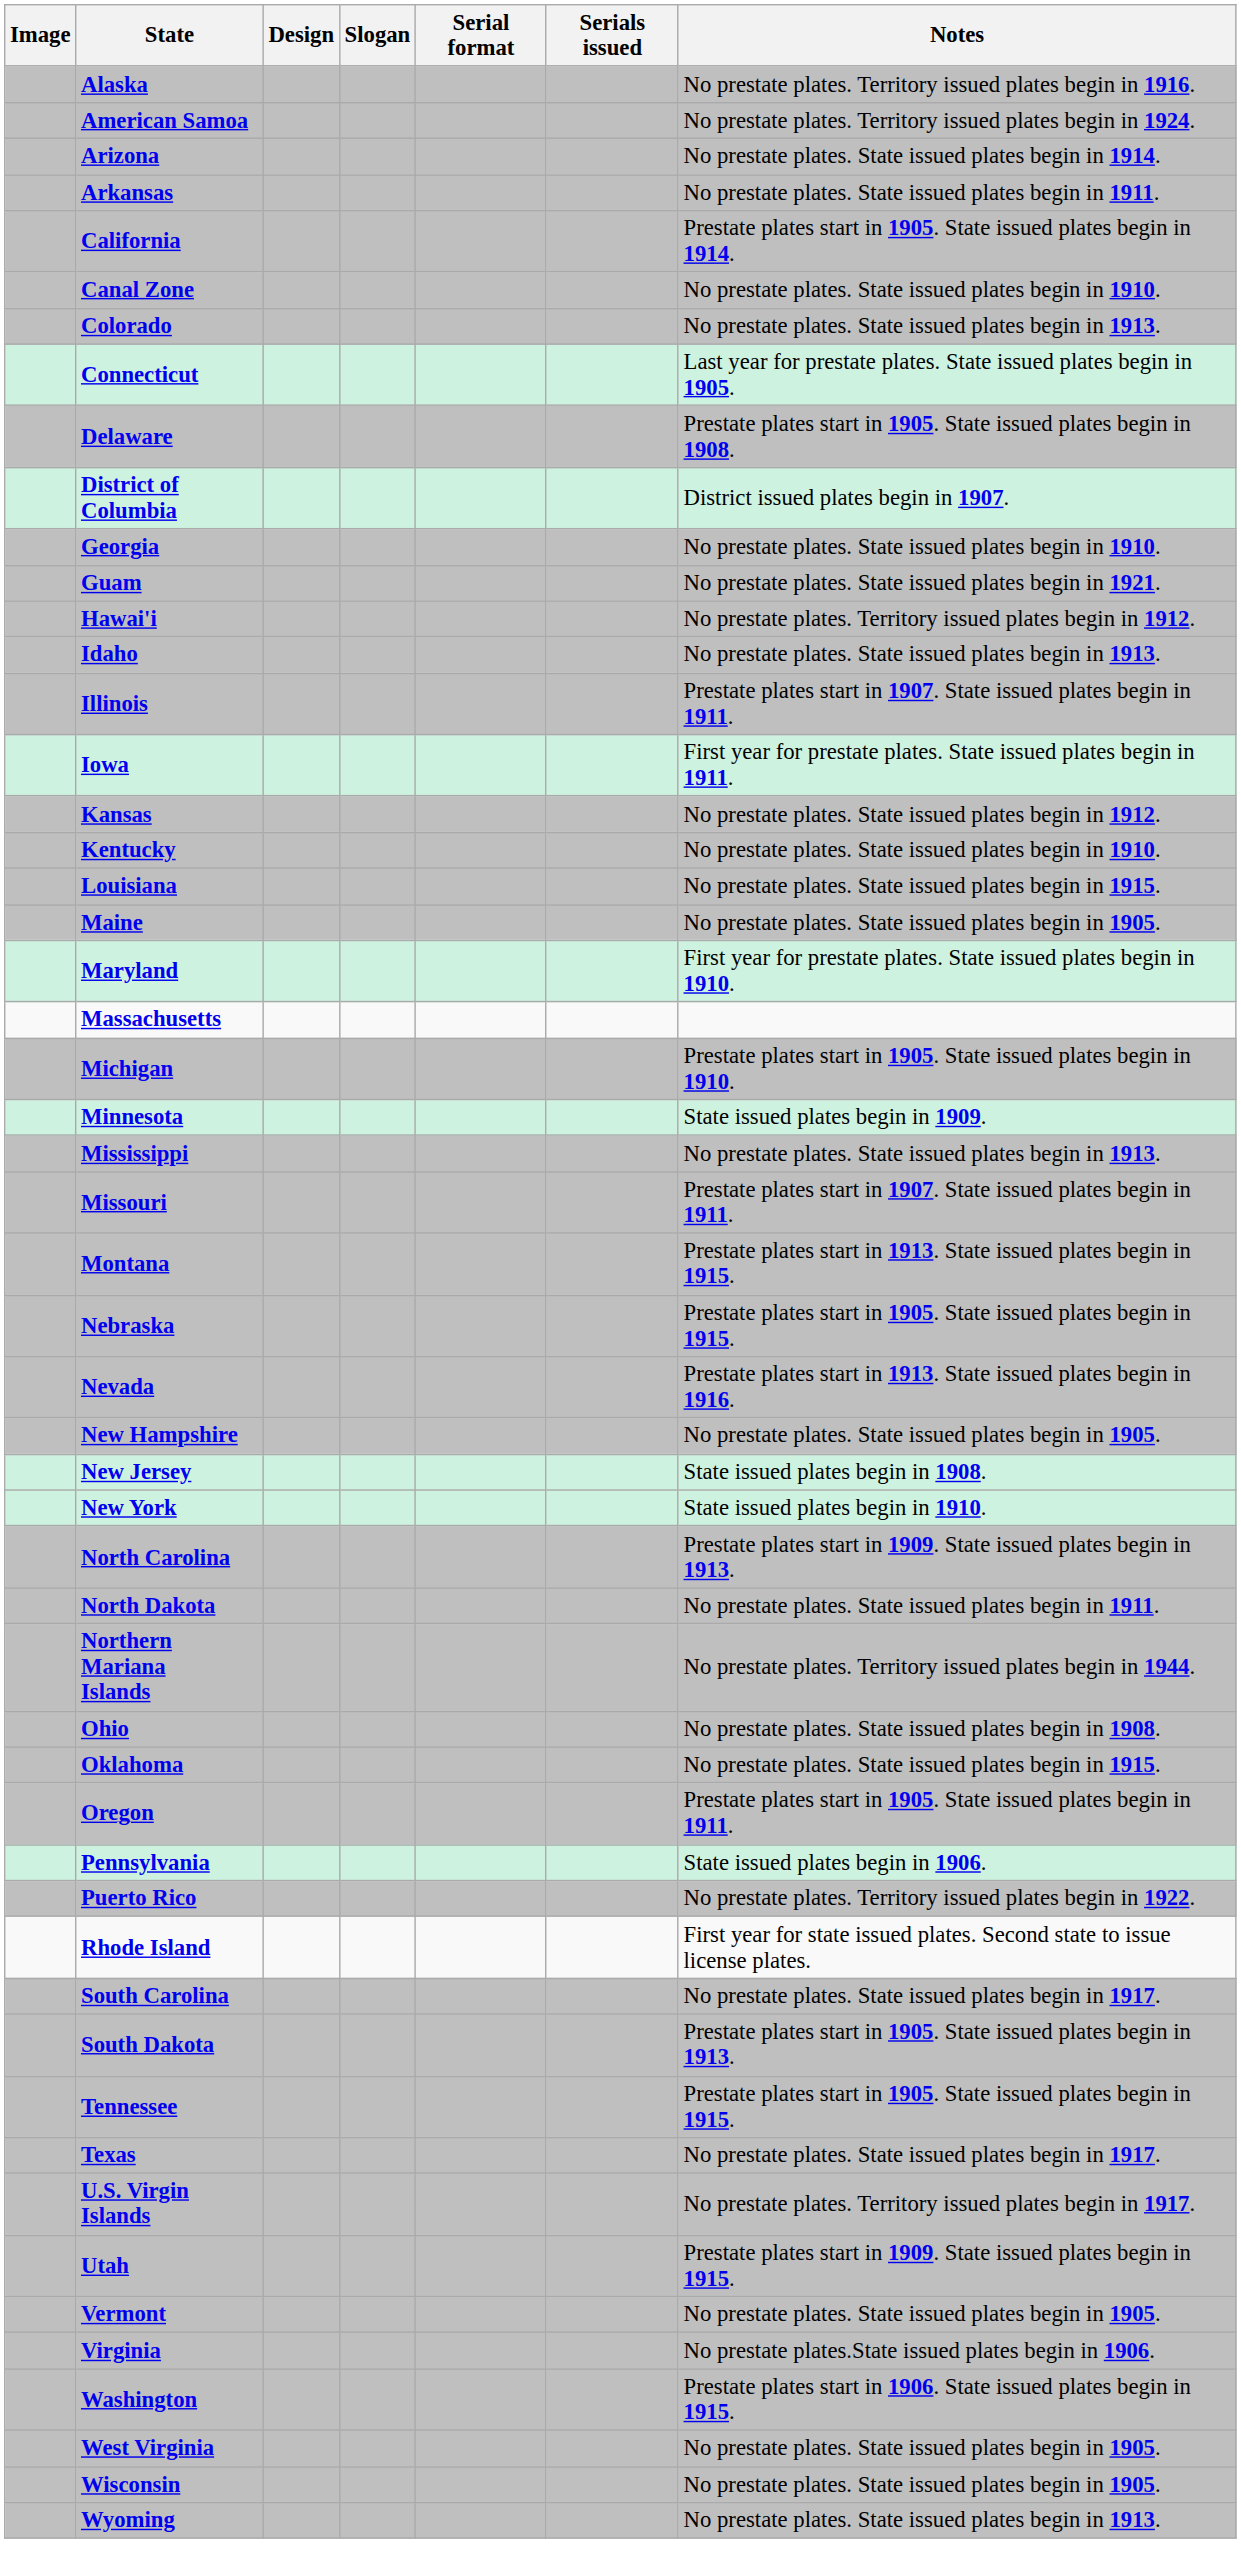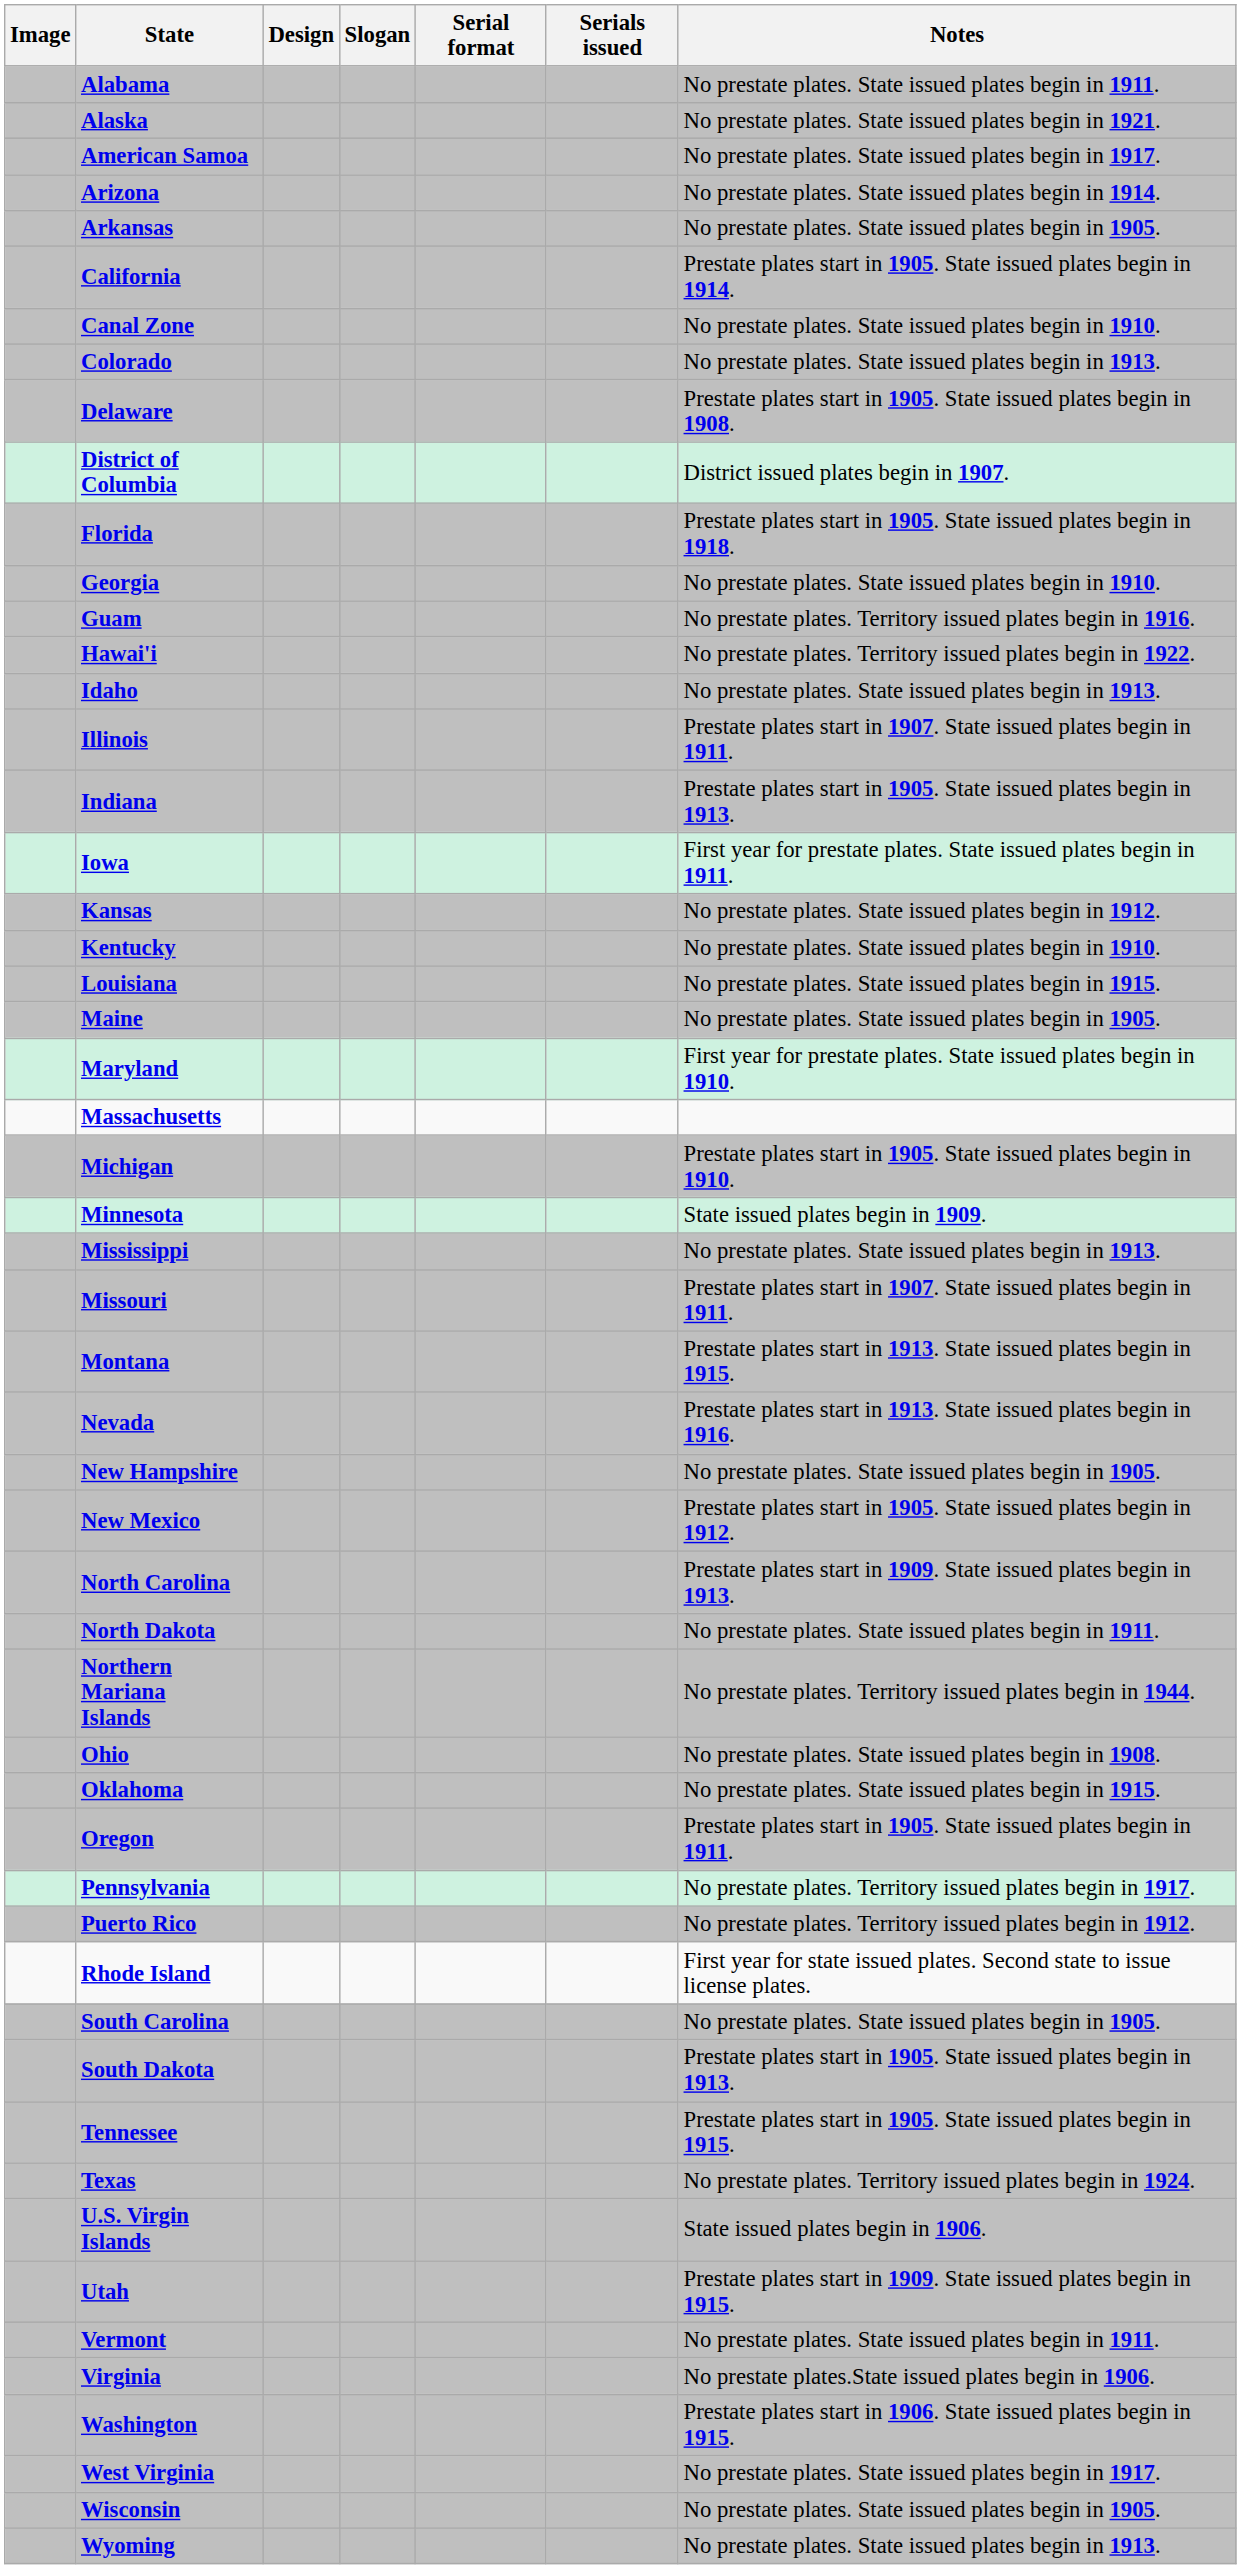+ row: (125, 84)
(939, 84) No prestate plates. Territory issued plates begin in 1916. -> (922, 120) No prestate plates. State issued plates begin in 1921.
(939, 120) No prestate plates. Territory issued plates begin in 1924. -> (922, 156) No prestate plates. State issued plates begin in 1917.
(921, 192) No prestate plates. State issued plates begin in 1911. -> (922, 228) No prestate plates. State issued plates begin in 1905.
- row: (140, 374)
+ row: (117, 533)
(922, 582) No prestate plates. State issued plates begin in 1921. -> (939, 618) No prestate plates. Territory issued plates begin in 1916.
(939, 618) No prestate plates. Territory issued plates begin in 1912. -> (939, 654) No prestate plates. Territory issued plates begin in 1922.
+ row: (119, 801)
- row: (128, 1325)
- row: (136, 1471)
+ row: (141, 1520)
- row: (129, 1507)
(835, 1862) State issued plates begin in 1906. -> (939, 1887) No prestate plates. Territory issued plates begin in 1917.
(939, 1898) No prestate plates. Territory issued plates begin in 1922. -> (939, 1923) No prestate plates. Territory issued plates begin in 1912.
(922, 1995) No prestate plates. State issued plates begin in 1917. -> (922, 2021) No prestate plates. State issued plates begin in 1905.
(922, 2155) No prestate plates. State issued plates begin in 1917. -> (939, 2180) No prestate plates. Territory issued plates begin in 1924.
(939, 2203) No prestate plates. Territory issued plates begin in 1917. -> (835, 2229) State issued plates begin in 1906.
(922, 2314) No prestate plates. State issued plates begin in 1905. -> (921, 2339) No prestate plates. State issued plates begin in 1911.
(922, 2448) No prestate plates. State issued plates begin in 1905. -> (922, 2473) No prestate plates. State issued plates begin in 1917.
